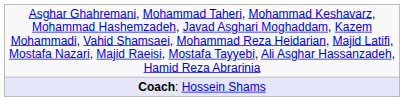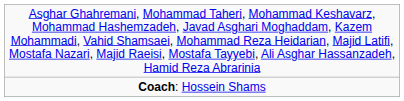(202, 87) lavender background -> (202, 87) no background
